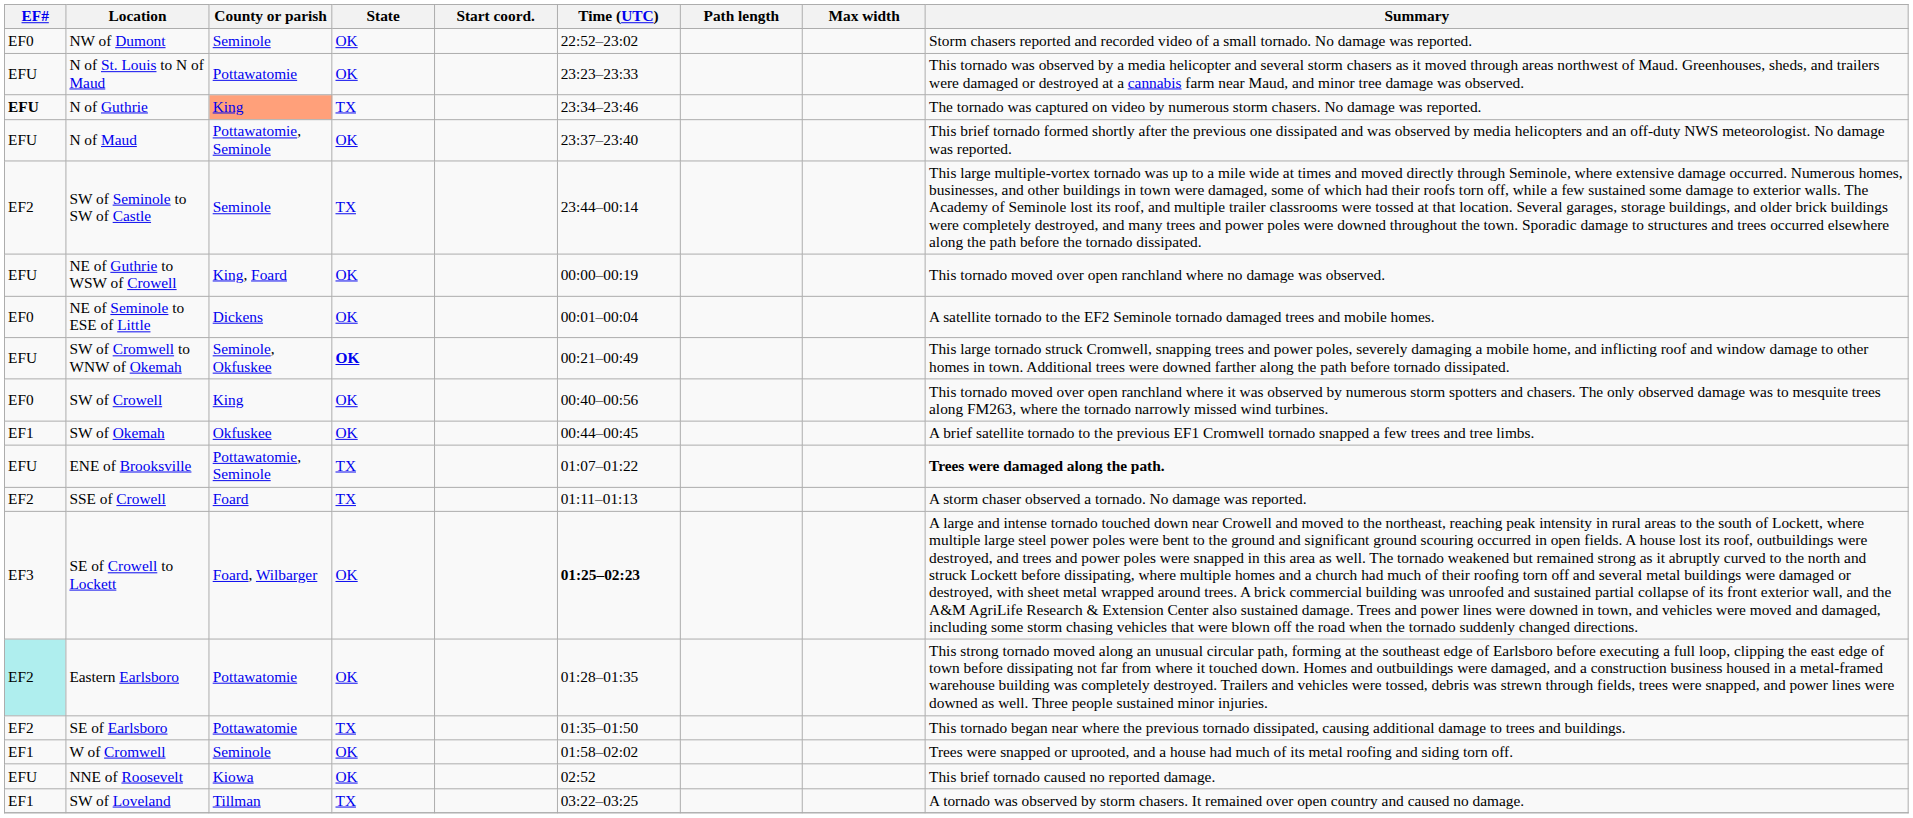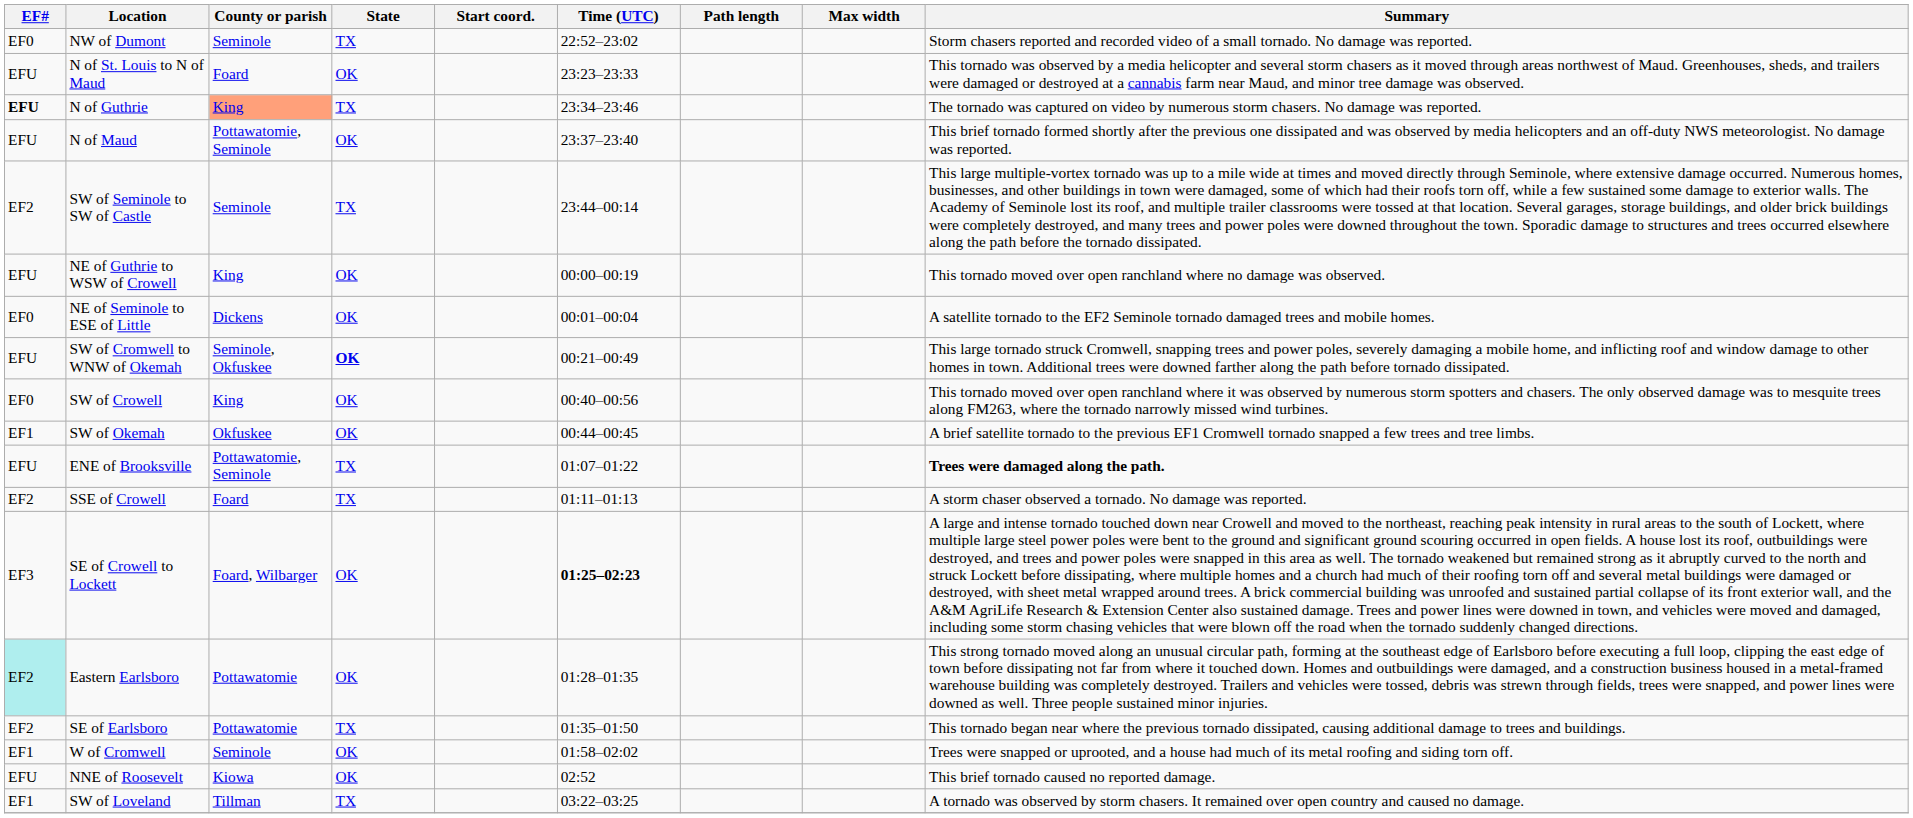(347, 41) OK -> (346, 41) TX
(255, 74) Pottawatomie -> (231, 74) Foard
(250, 275) King, Foard -> (228, 275) King
